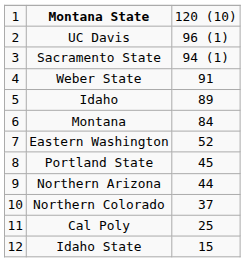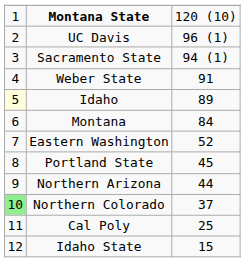(15, 100) no background -> (15, 100) lightyellow background
(15, 205) no background -> (15, 205) lightgreen background
